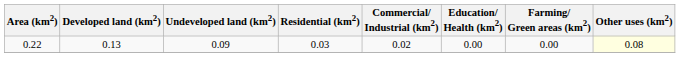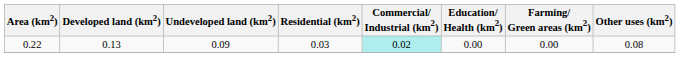(402, 44) no background -> (402, 44) paleturquoise background
(634, 44) lightyellow background -> (634, 44) no background
